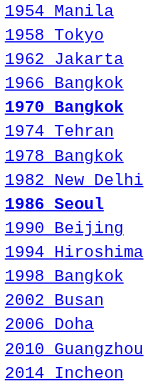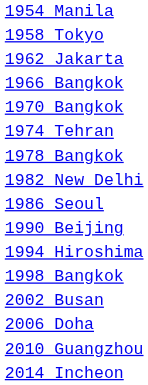(64, 108) bold -> (64, 108) normal
(54, 204) bold -> (54, 204) normal
